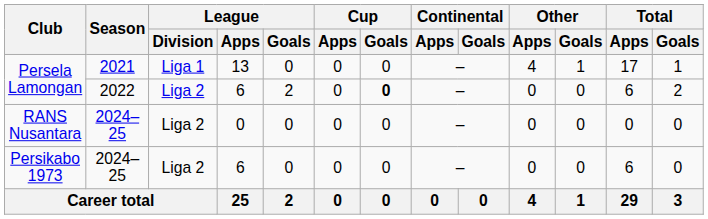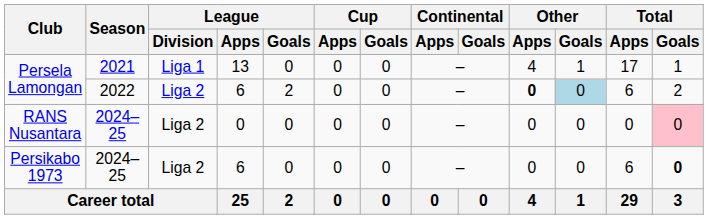(386, 91) bold -> (386, 91) normal
(532, 91) normal -> (532, 91) bold
(581, 91) no background -> (581, 91) lightblue background
(678, 125) no background -> (678, 125) pink background
(678, 167) normal -> (678, 167) bold
